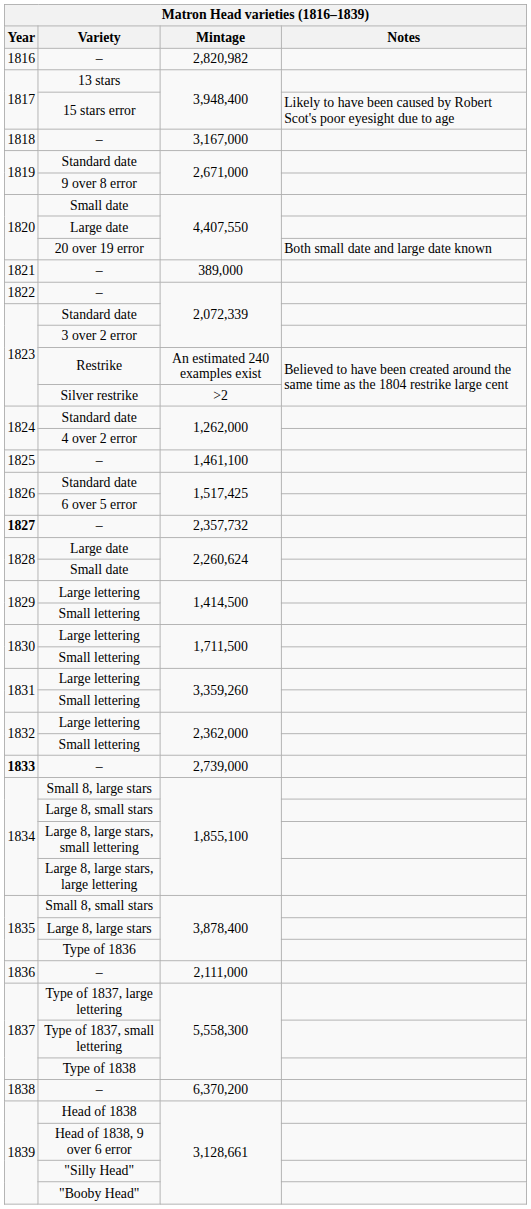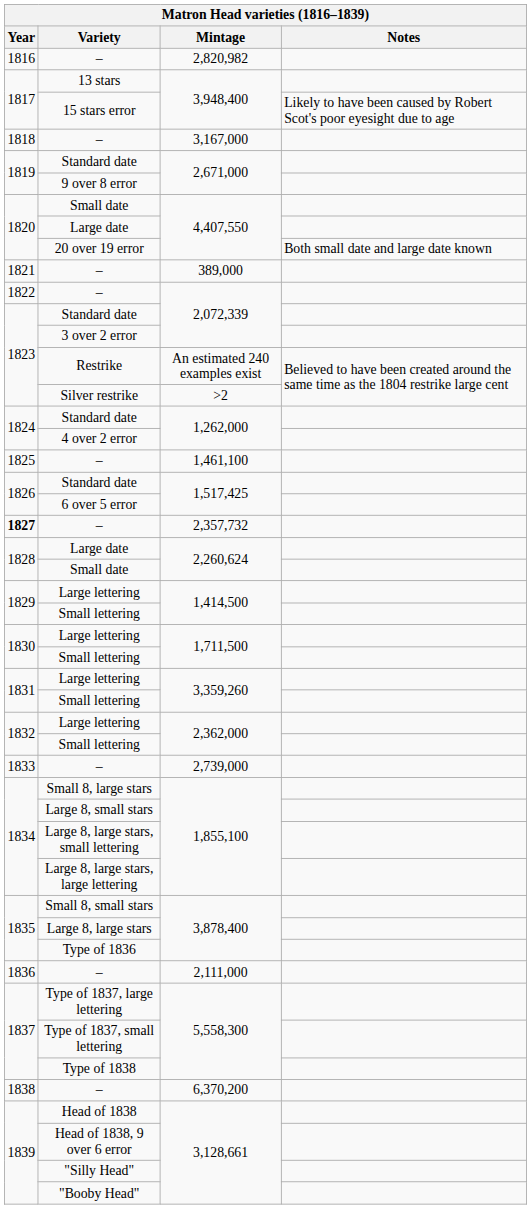(21, 766) bold -> (21, 766) normal
